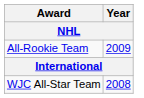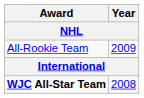(54, 84) normal -> (56, 84) bold
